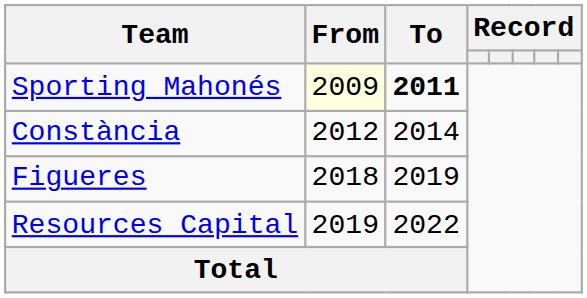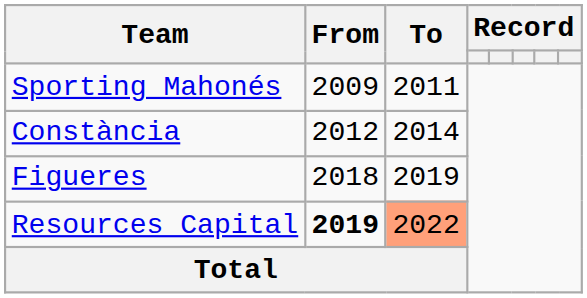(345, 87) lightyellow background -> (345, 87) no background
(426, 87) bold -> (426, 87) normal
(345, 224) normal -> (345, 224) bold
(426, 224) no background -> (426, 224) lightsalmon background
